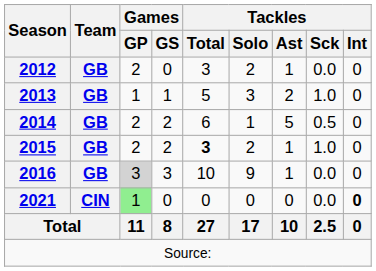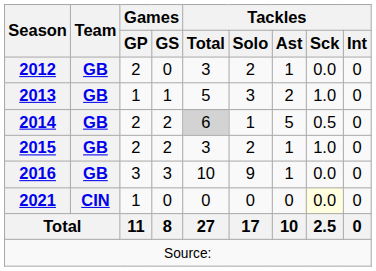(206, 122) no background -> (206, 122) lightgrey background
(206, 148) bold -> (206, 148) normal
(136, 174) lightgrey background -> (136, 174) no background
(136, 200) lightgreen background -> (136, 200) no background
(325, 200) no background -> (325, 200) lightyellow background
(357, 200) bold -> (357, 200) normal
